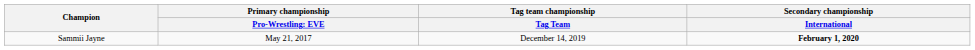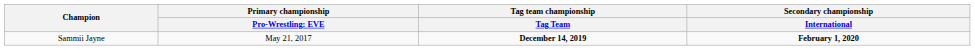(553, 38) normal -> (553, 38) bold
